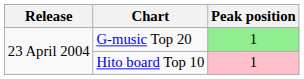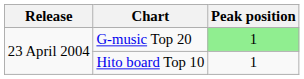(253, 62) pink background -> (253, 62) no background
